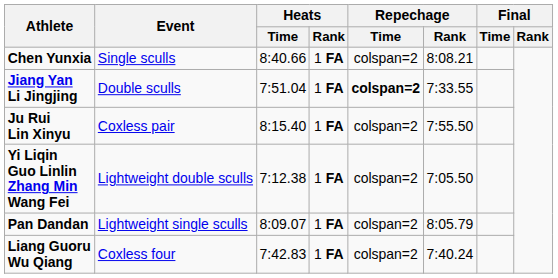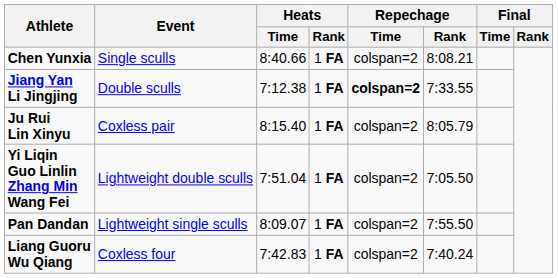(283, 89) 7:51.04 -> (283, 89) 7:12.38
(450, 126) 7:55.50 -> (450, 126) 8:05.79
(283, 179) 7:12.38 -> (283, 179) 7:51.04
(450, 225) 8:05.79 -> (450, 225) 7:55.50
